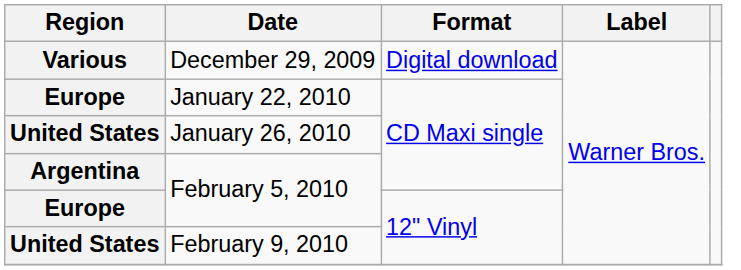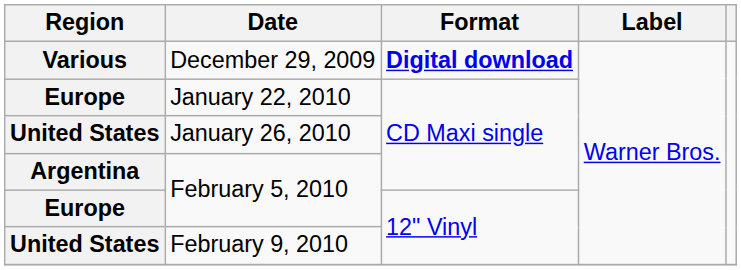(472, 60) normal -> (480, 60) bold
